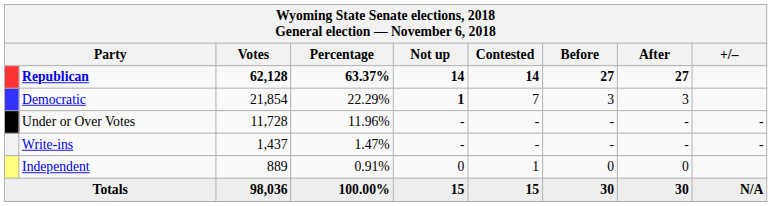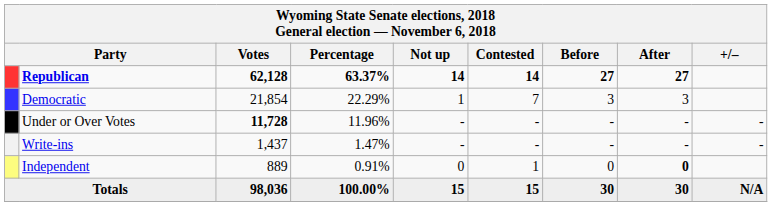(461, 99) bold -> (461, 99) normal
(269, 122) normal -> (269, 122) bold
(685, 167) normal -> (685, 167) bold
